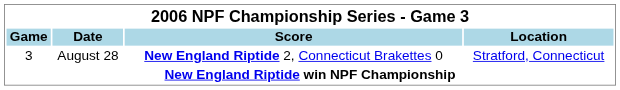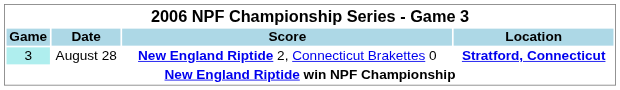(29, 55) no background -> (28, 55) paleturquoise background
(539, 55) normal -> (534, 55) bold
